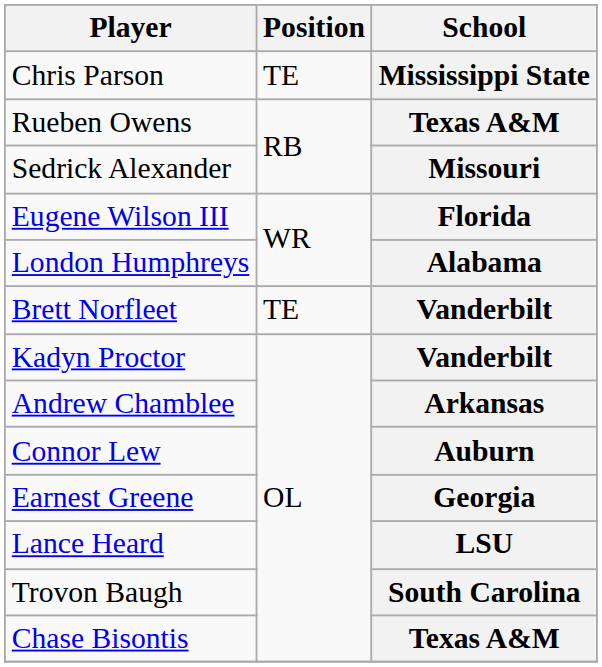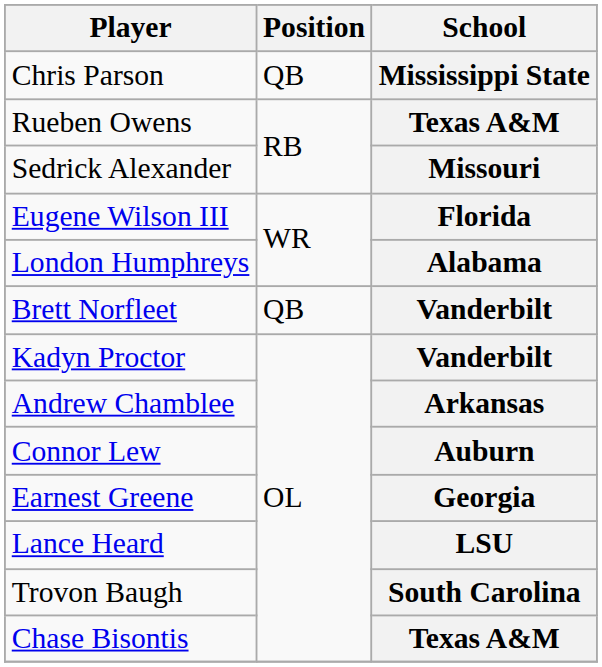(281, 74) TE -> (284, 74) QB
(281, 309) TE -> (284, 309) QB
